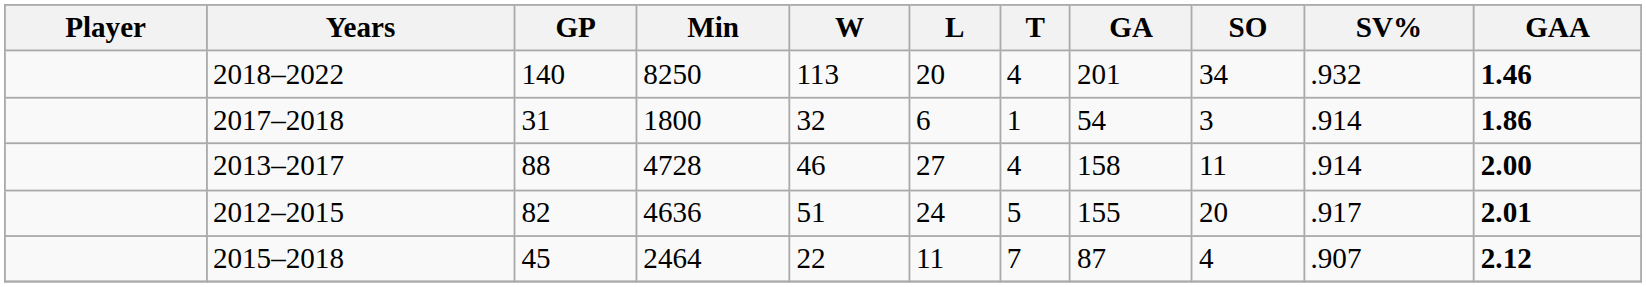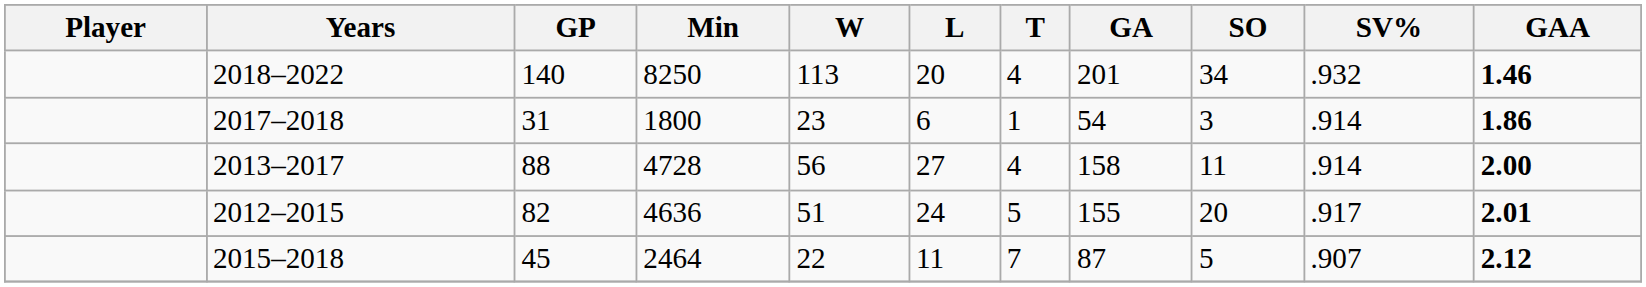(811, 119) 32 -> (811, 119) 23
(811, 166) 46 -> (811, 166) 56
(1206, 258) 4 -> (1206, 258) 5
